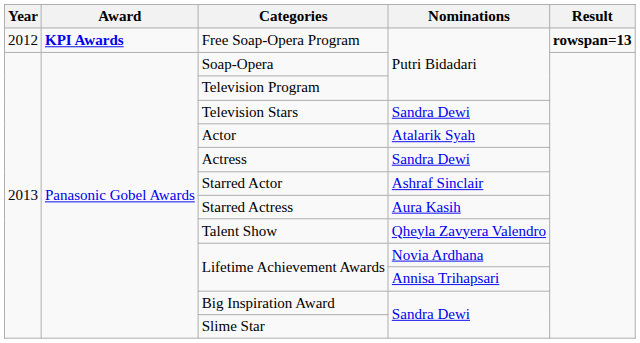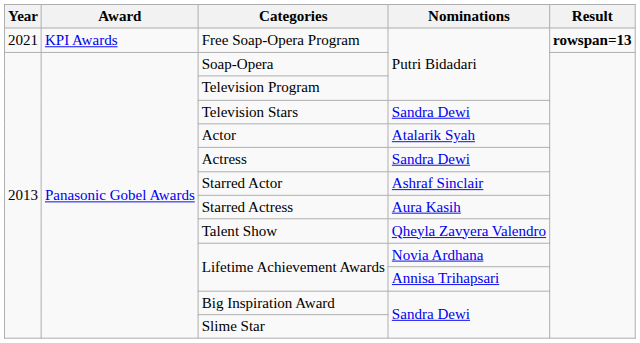(23, 40) 2012 -> (23, 40) 2021
(84, 40) bold -> (81, 40) normal
